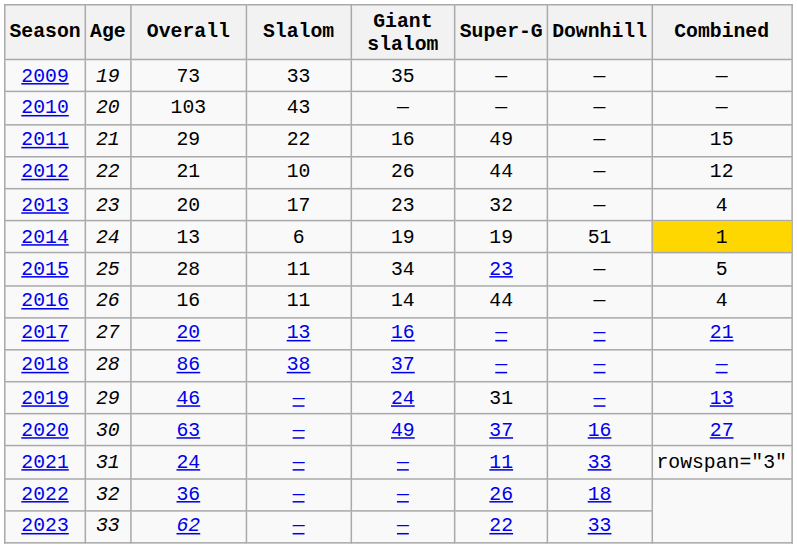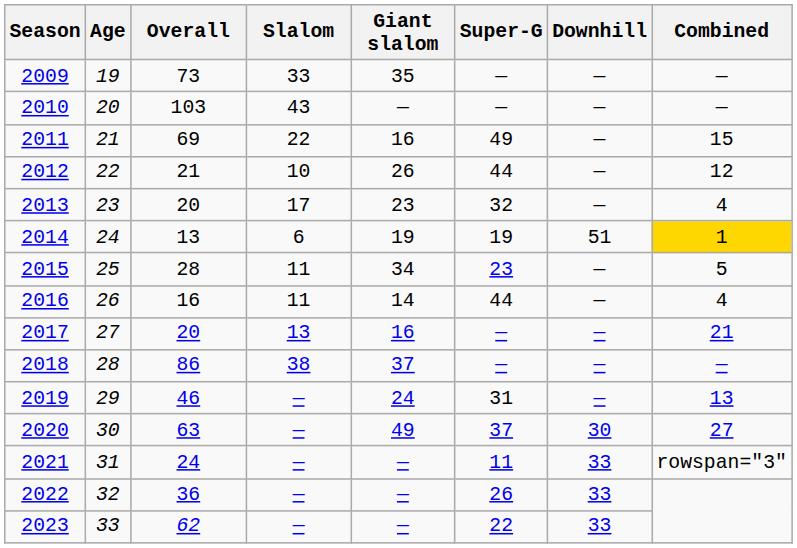(188, 140) 29 -> (188, 140) 69
(600, 430) 16 -> (600, 430) 30
(600, 495) 18 -> (600, 495) 33
